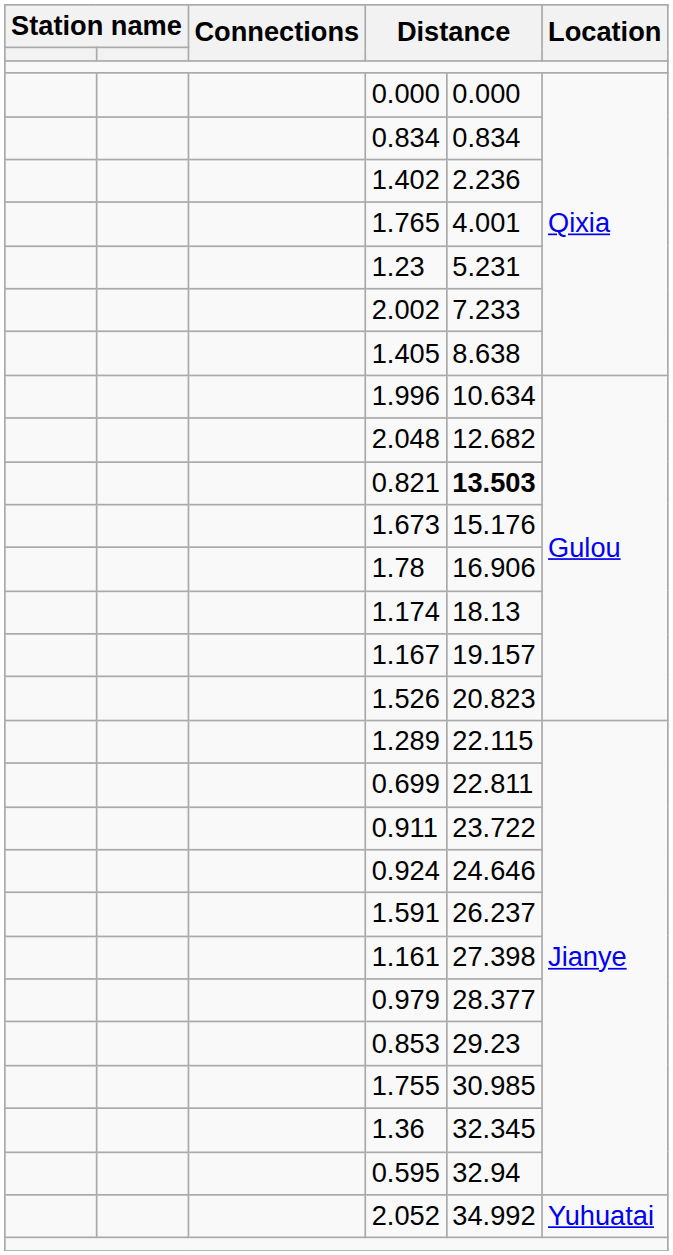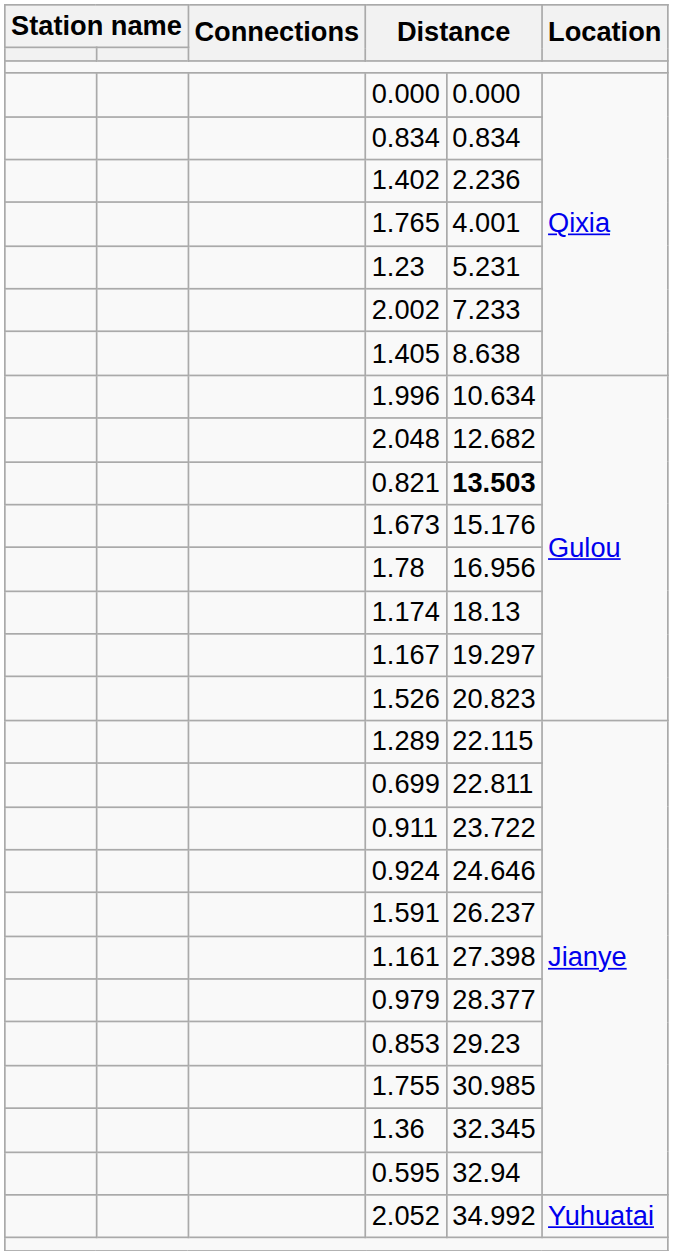(494, 568) 16.906 -> (494, 568) 16.956
(494, 655) 19.157 -> (494, 655) 19.297
